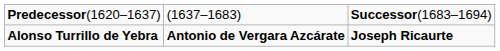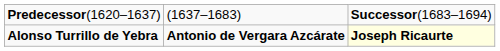(402, 35) no background -> (402, 35) lightyellow background
